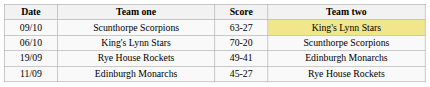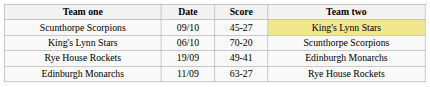columns swapped: (31, 12) <-> (136, 12)
(241, 27) 63-27 -> (241, 27) 45-27
(241, 74) 45-27 -> (241, 74) 63-27
